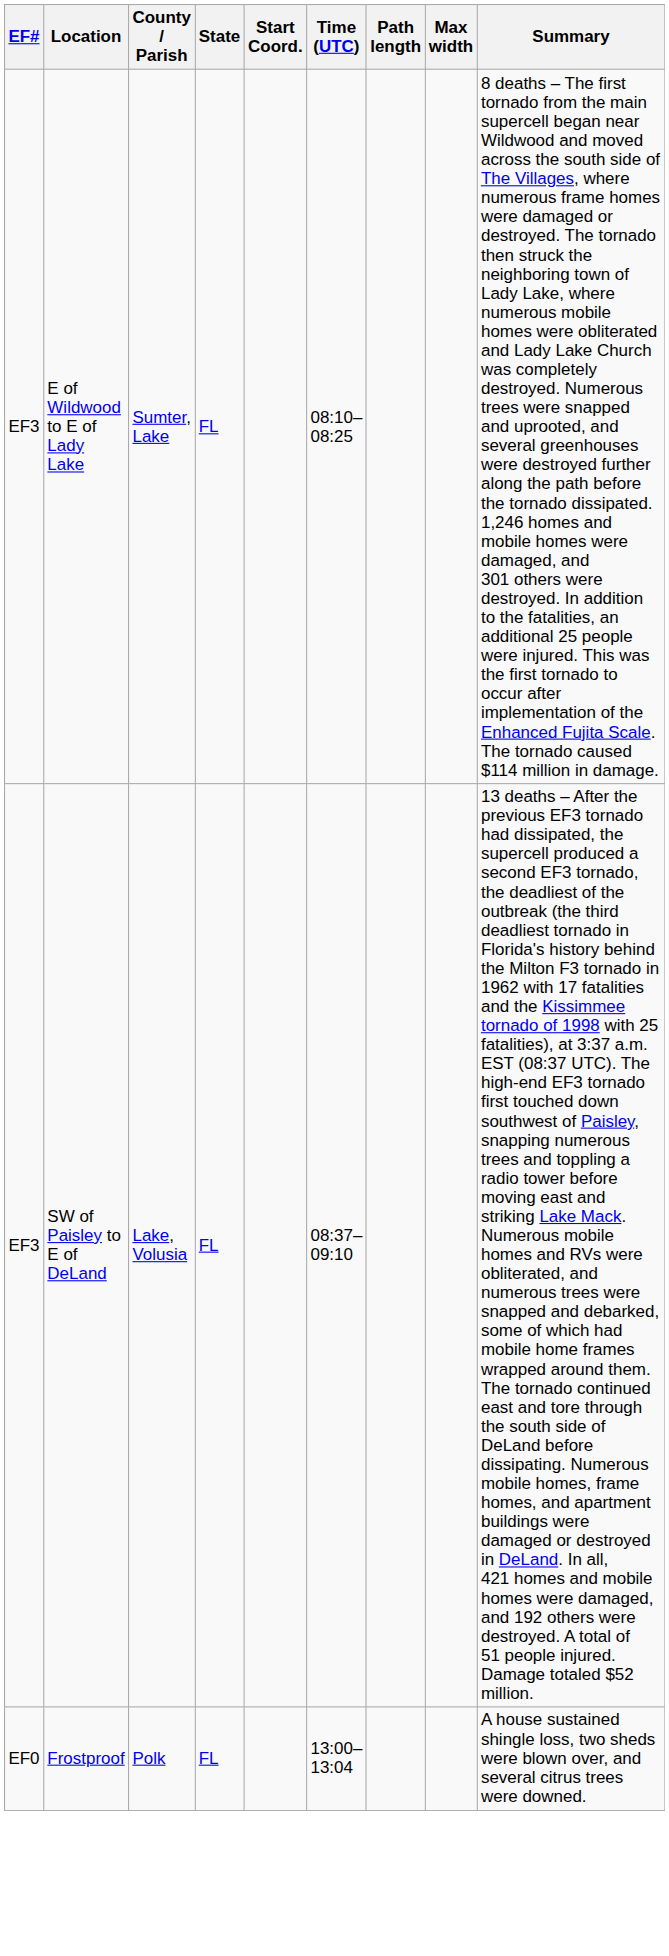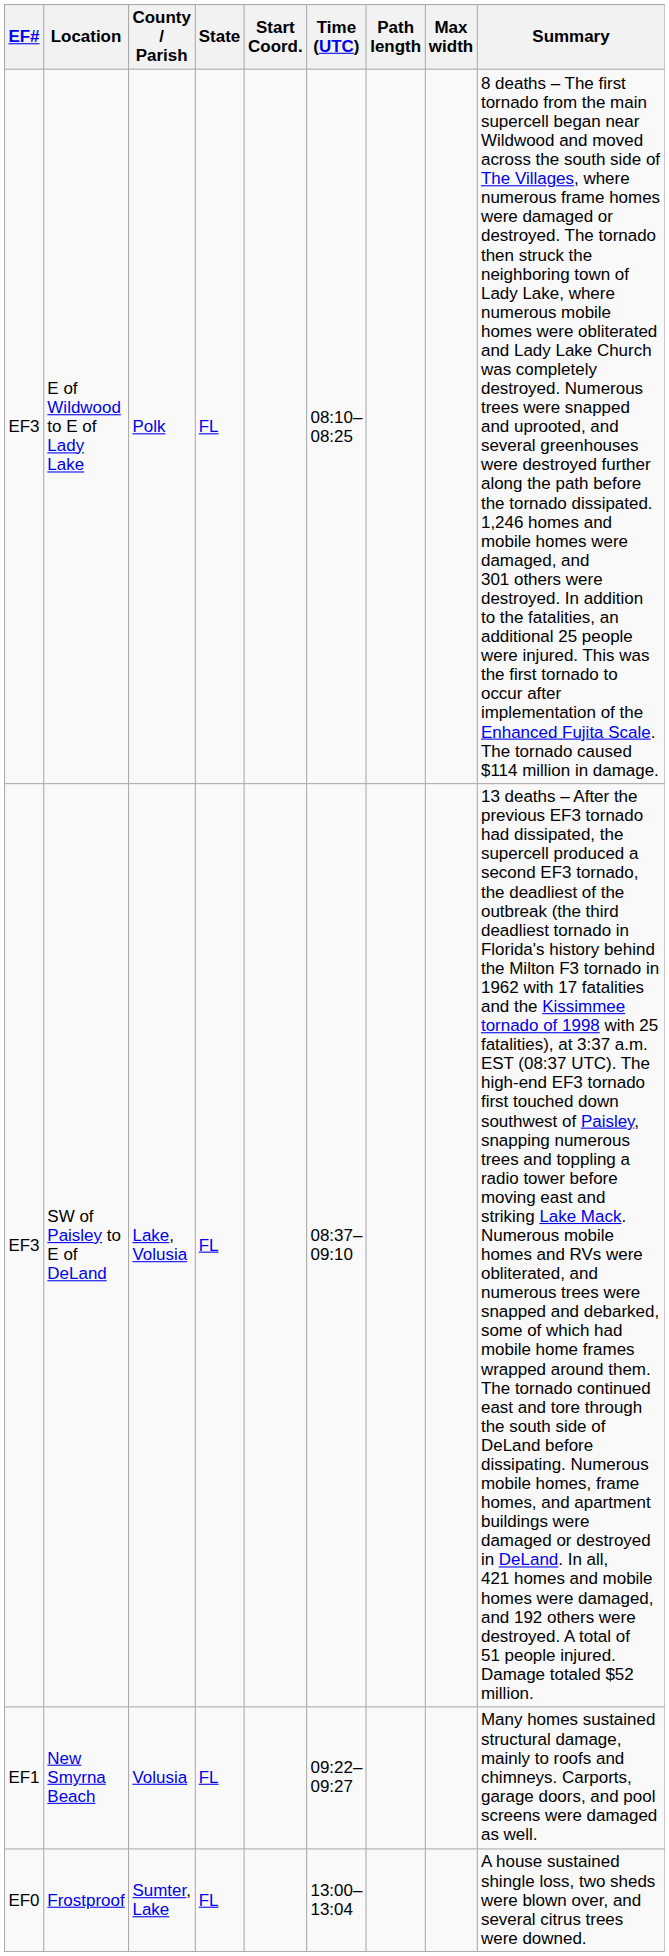(162, 426) Sumter, Lake -> (149, 426) Polk
+ row: (77, 1777)
(149, 1758) Polk -> (162, 1899) Sumter, Lake
